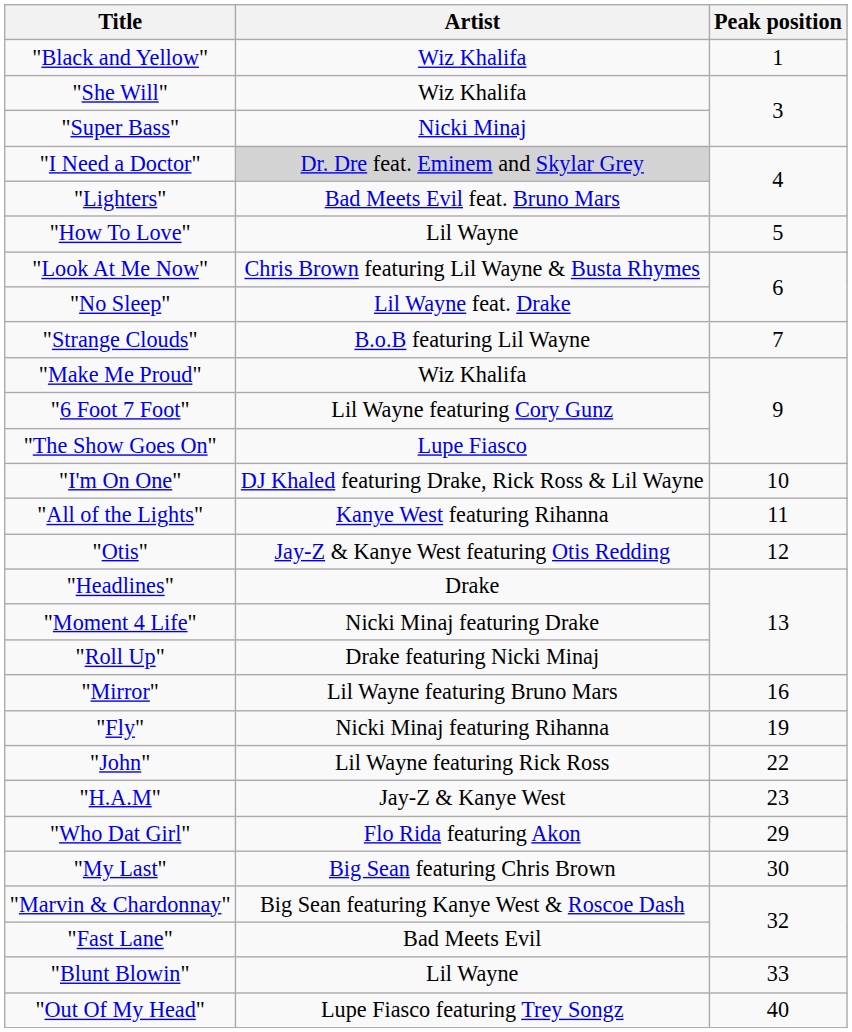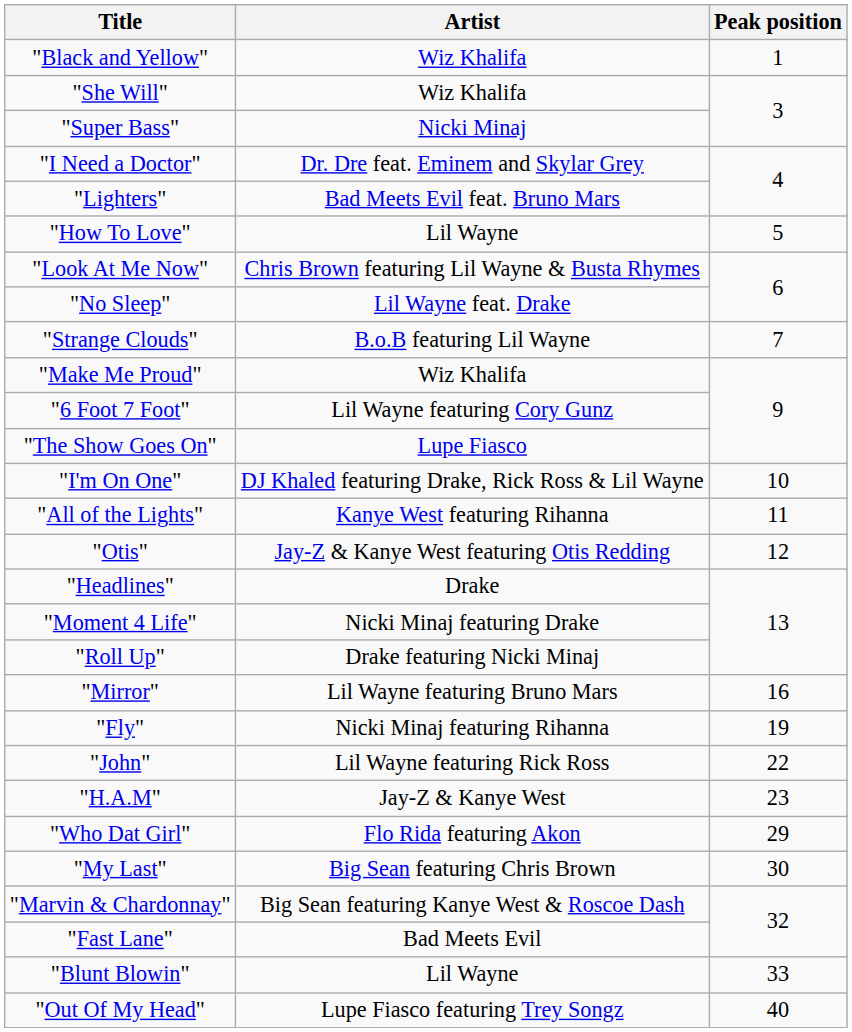(472, 163) lightgrey background -> (472, 163) no background
